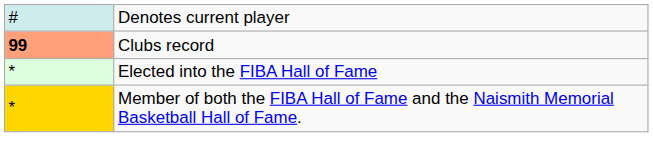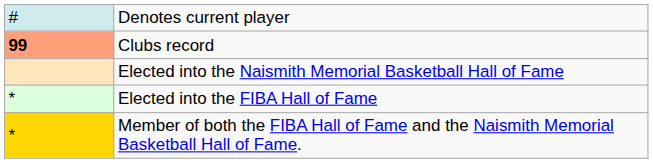+ row: (341, 71)
